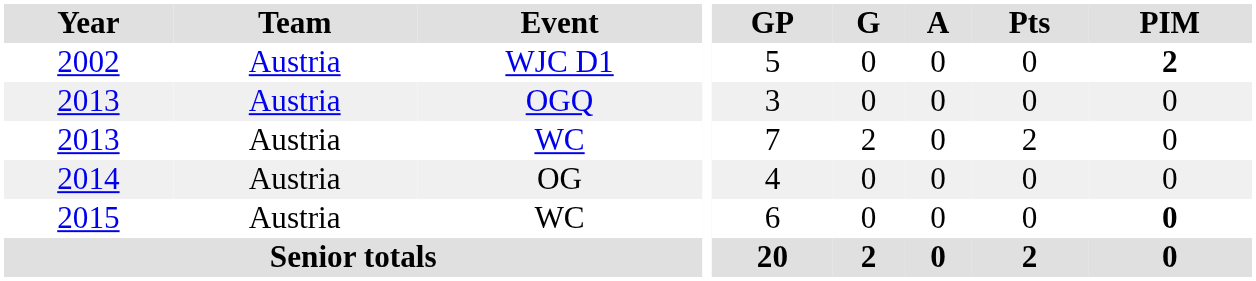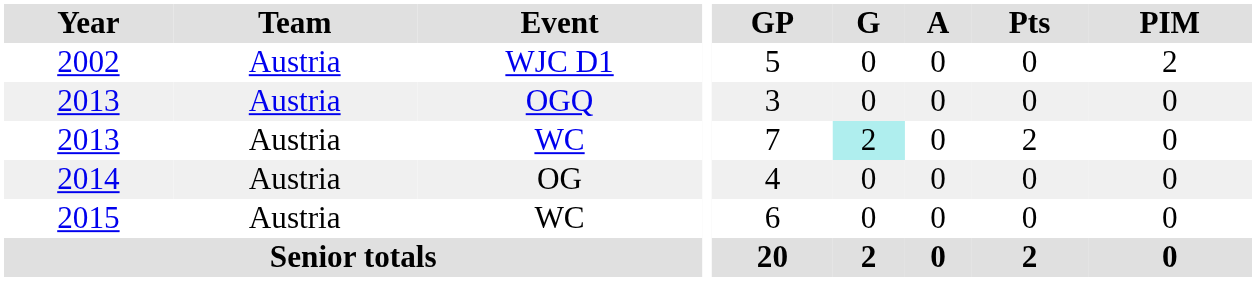(1170, 62) bold -> (1170, 62) normal
(868, 140) no background -> (868, 140) paleturquoise background
(1170, 218) bold -> (1170, 218) normal
